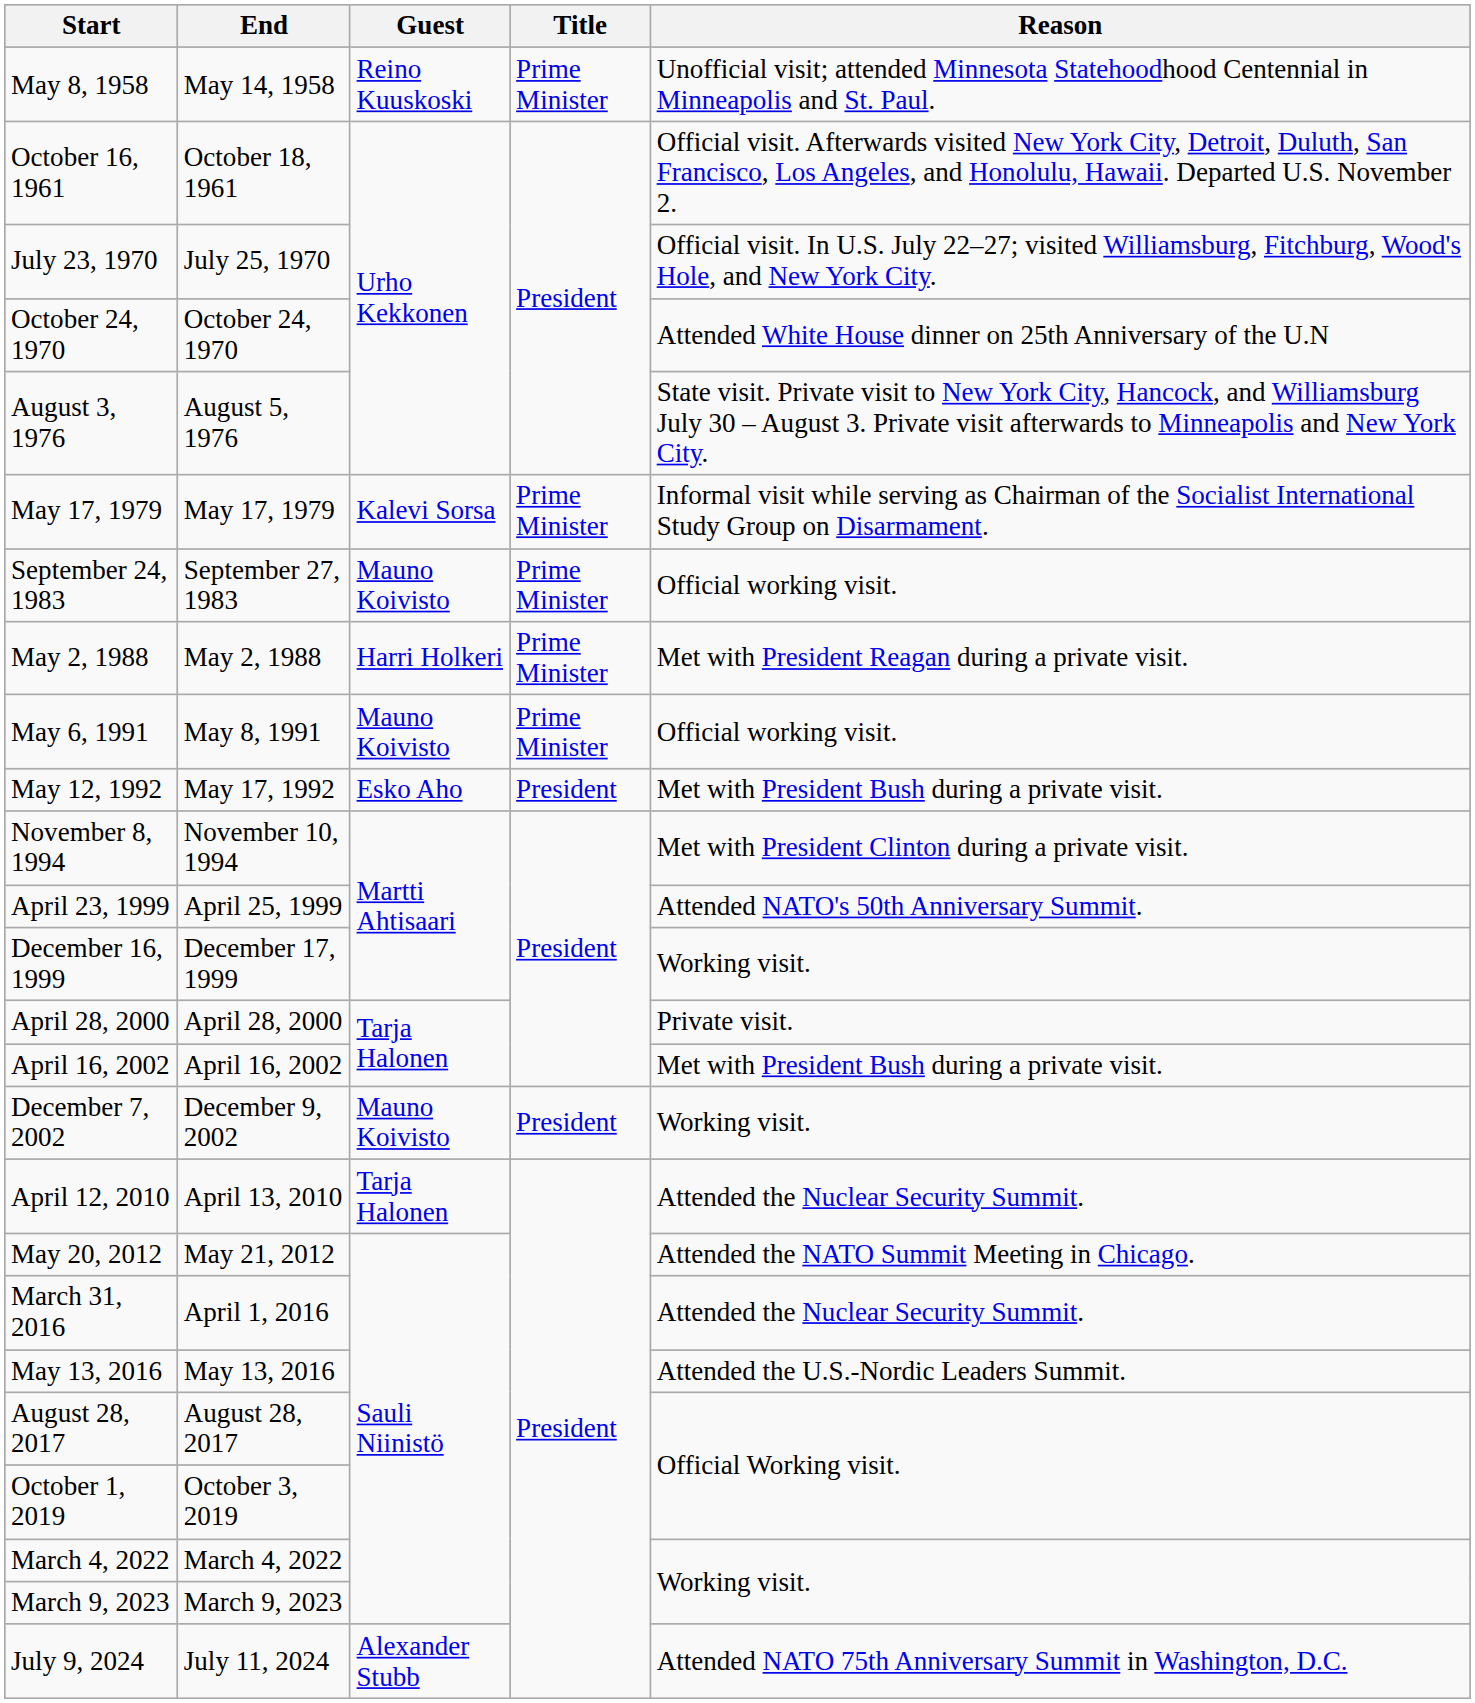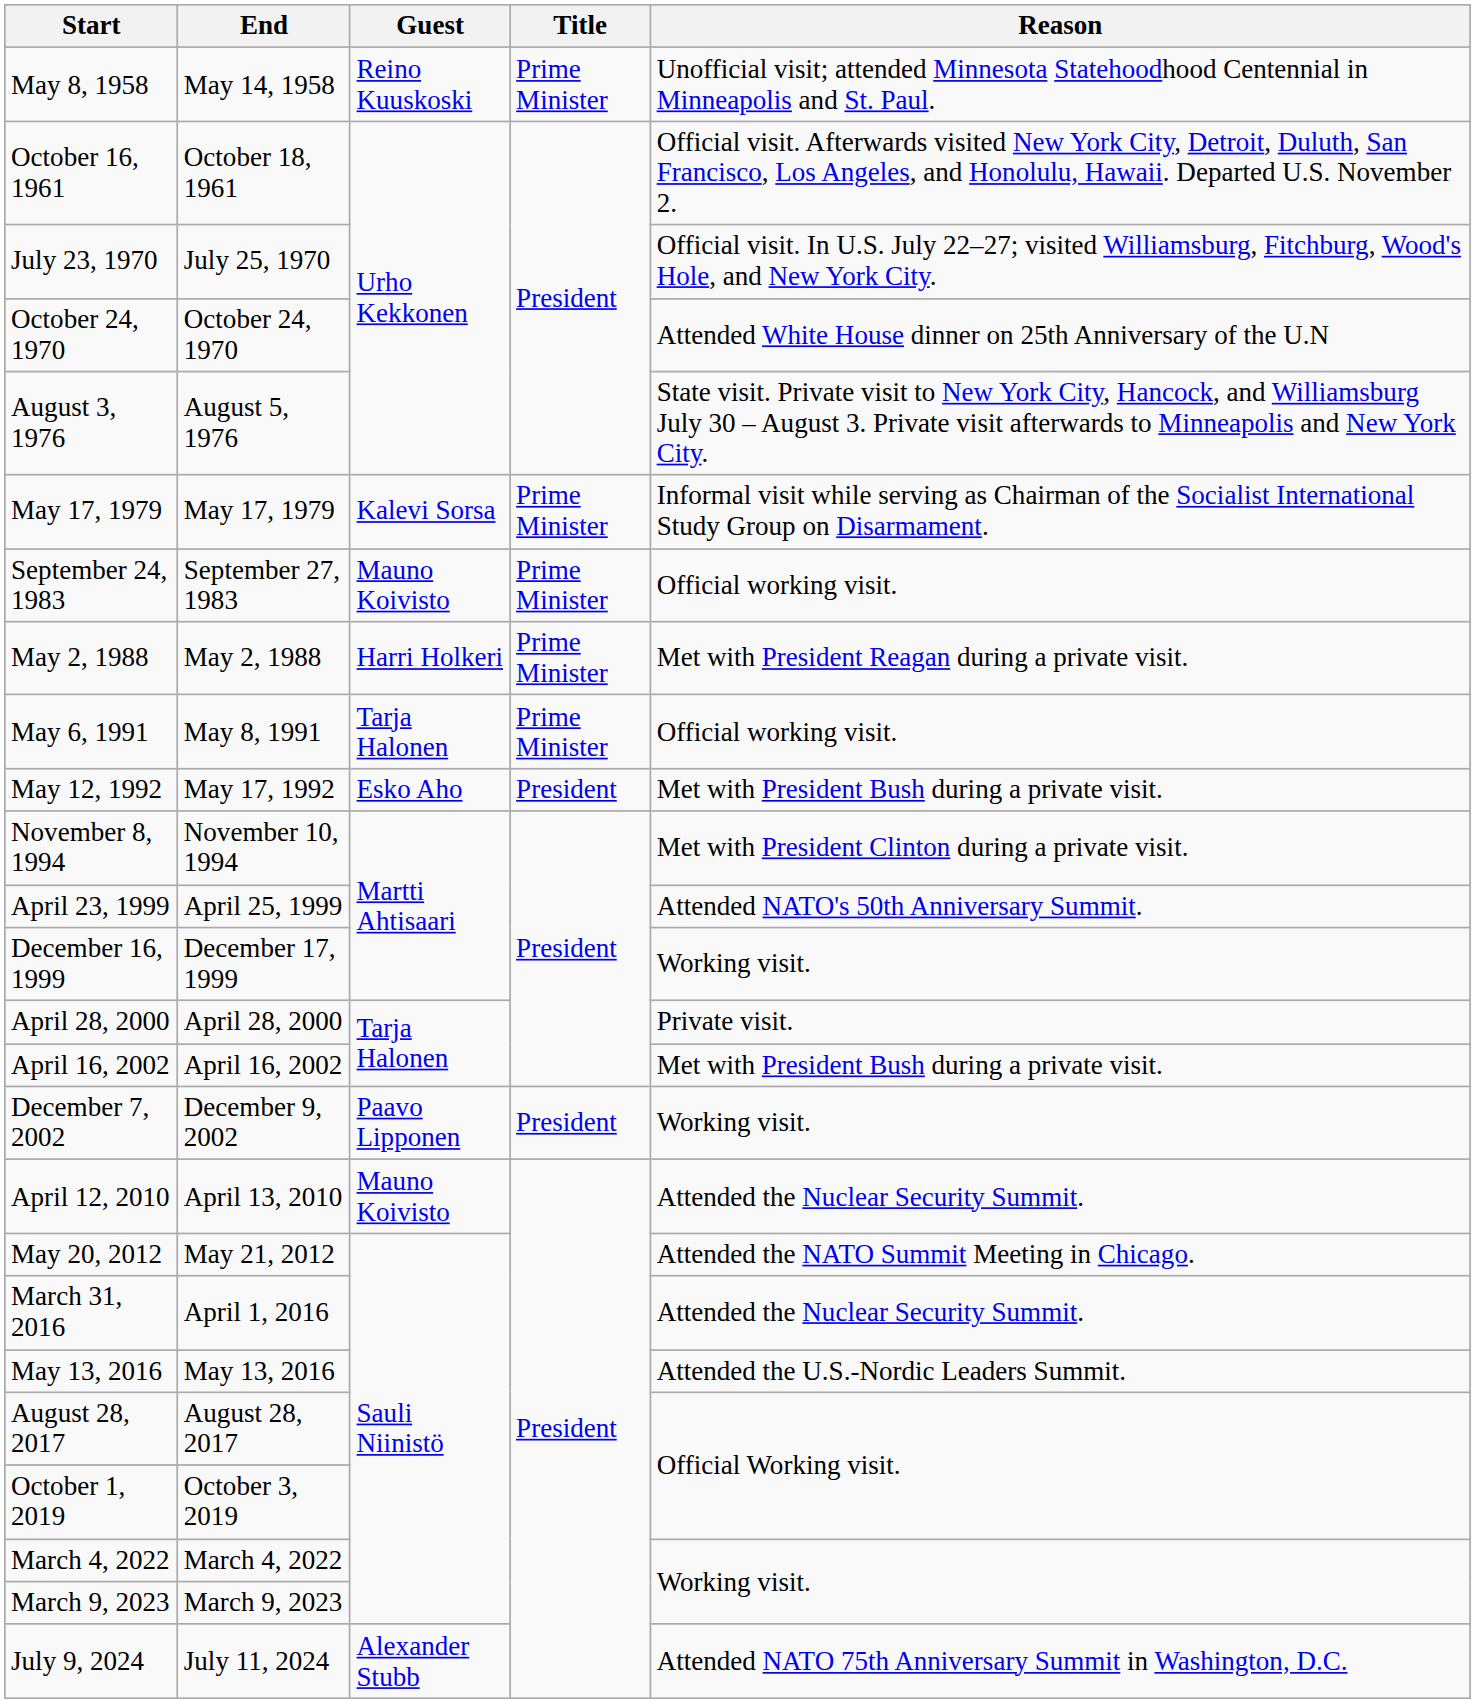(403, 731) Mauno Koivisto -> (402, 731) Tarja Halonen
(403, 1122) Mauno Koivisto -> (408, 1122) Paavo Lipponen
(402, 1196) Tarja Halonen -> (403, 1196) Mauno Koivisto
